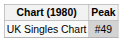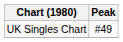(103, 29) lightgrey background -> (103, 29) no background
